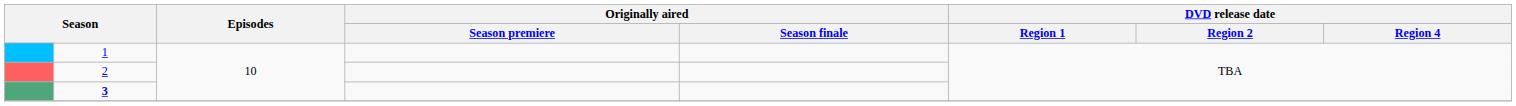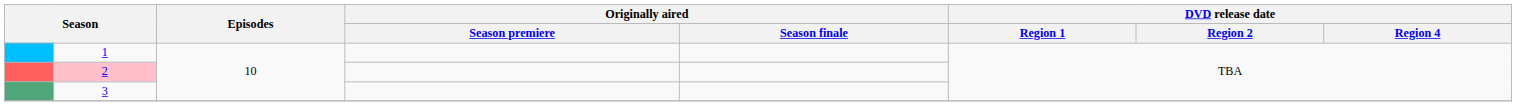(105, 71) no background -> (105, 71) pink background
(105, 91) bold -> (105, 91) normal
